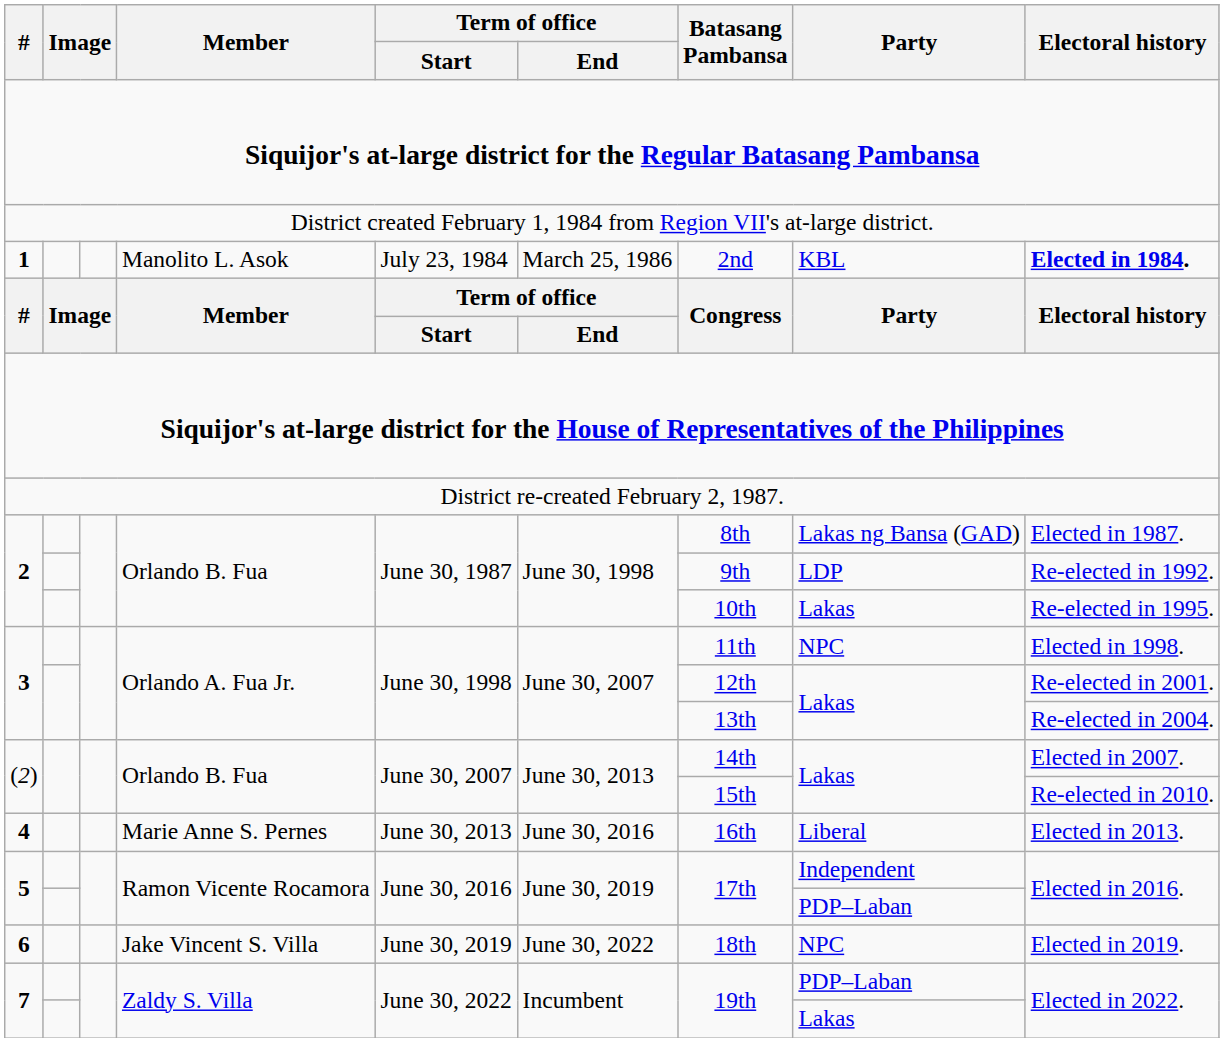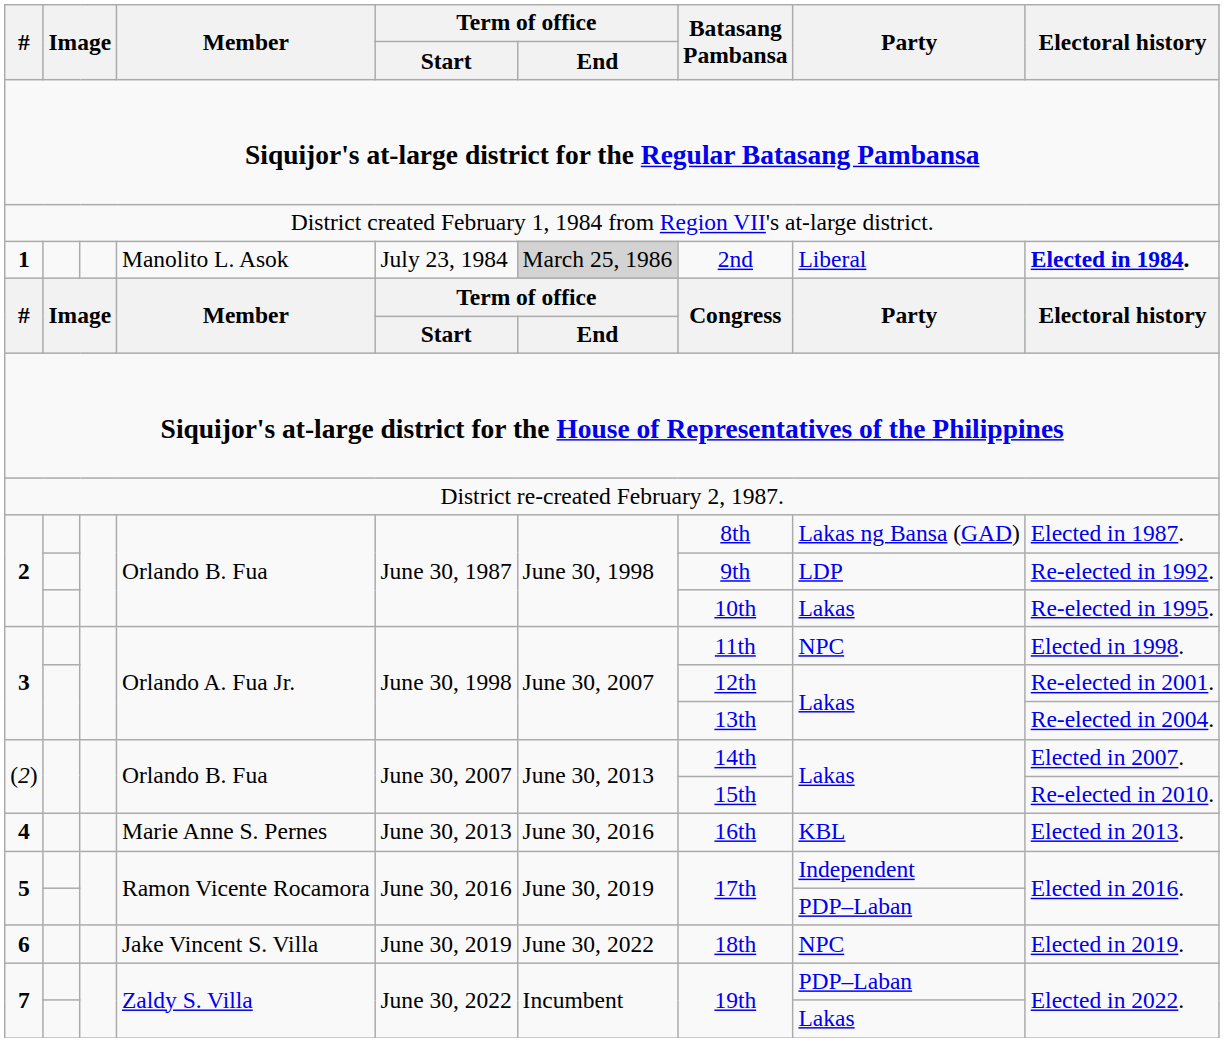(597, 259) no background -> (597, 259) lightgrey background
(822, 259) KBL -> (832, 259) Liberal
(832, 832) Liberal -> (822, 832) KBL
